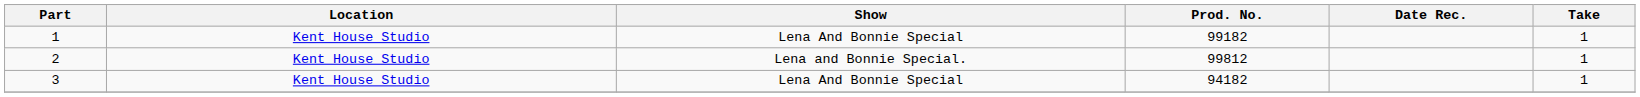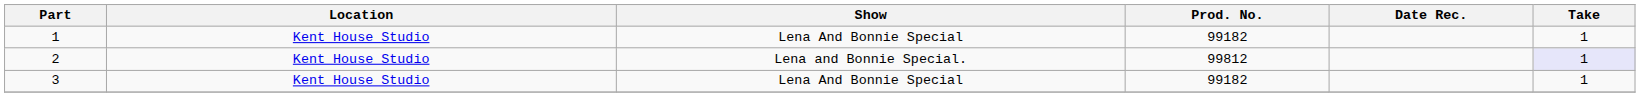(1584, 59) no background -> (1584, 59) lavender background
(1227, 81) 94182 -> (1227, 81) 99182
